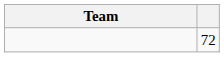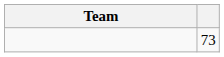(208, 39) 72 -> (208, 39) 73
